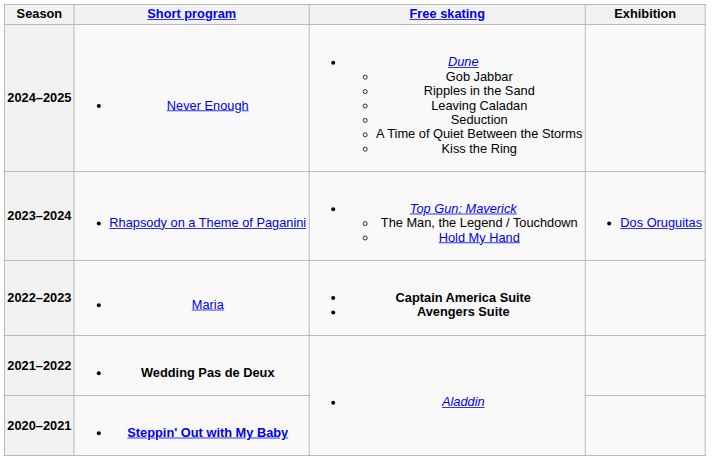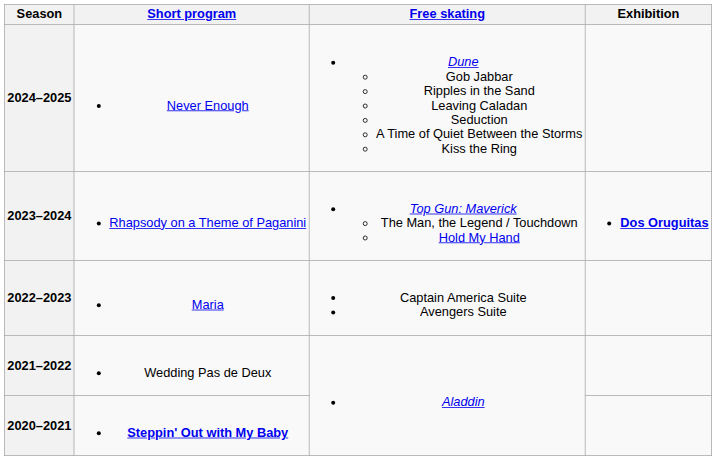(645, 223) normal -> (648, 223) bold
(447, 305) bold -> (447, 305) normal
(192, 373) bold -> (192, 373) normal
